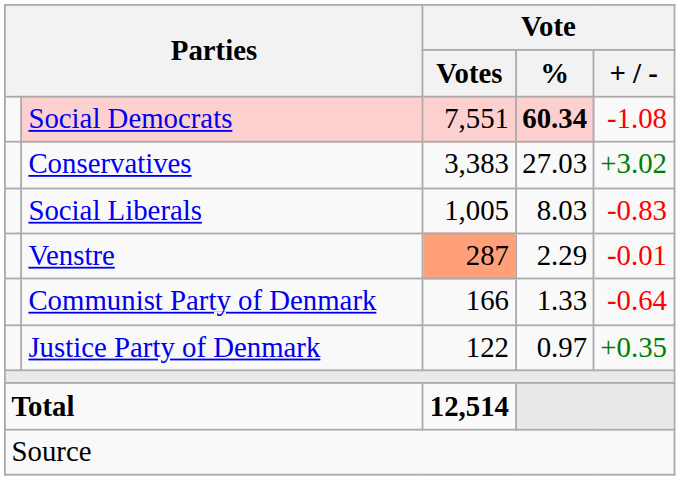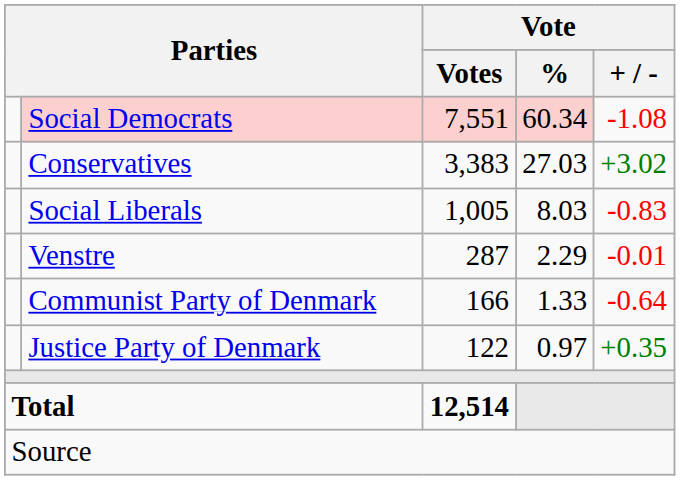(555, 118) bold -> (555, 118) normal
(487, 255) lightsalmon background -> (487, 255) no background
